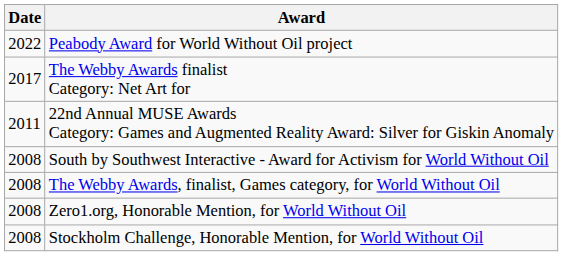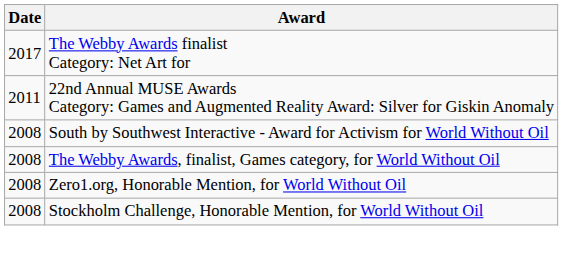- row: (201, 43)
